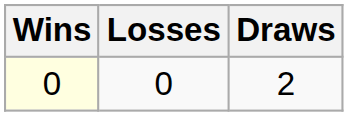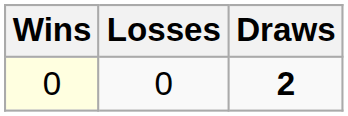(286, 83) normal -> (286, 83) bold
